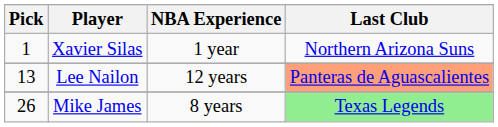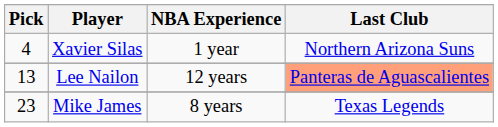(26, 48) 1 -> (26, 48) 4
(26, 106) 26 -> (26, 106) 23
(389, 106) lightgreen background -> (389, 106) no background
